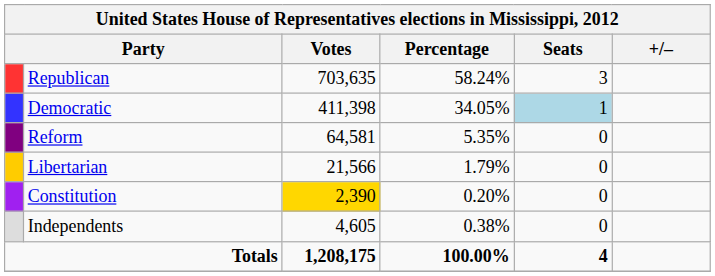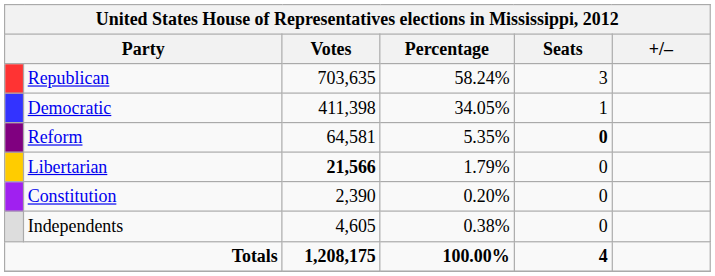(603, 108) lightblue background -> (603, 108) no background
(603, 137) normal -> (603, 137) bold
(351, 167) normal -> (351, 167) bold
(356, 196) gold background -> (356, 196) no background
